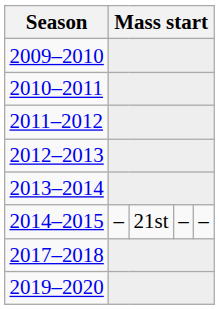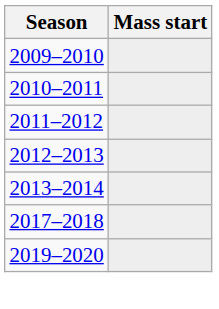- row: (57, 221)
